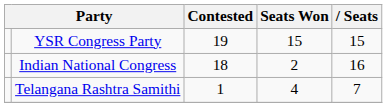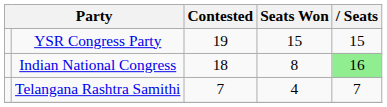(294, 65) 2 -> (294, 65) 8
(357, 65) no background -> (357, 65) lightgreen background
(220, 89) 1 -> (220, 89) 7
